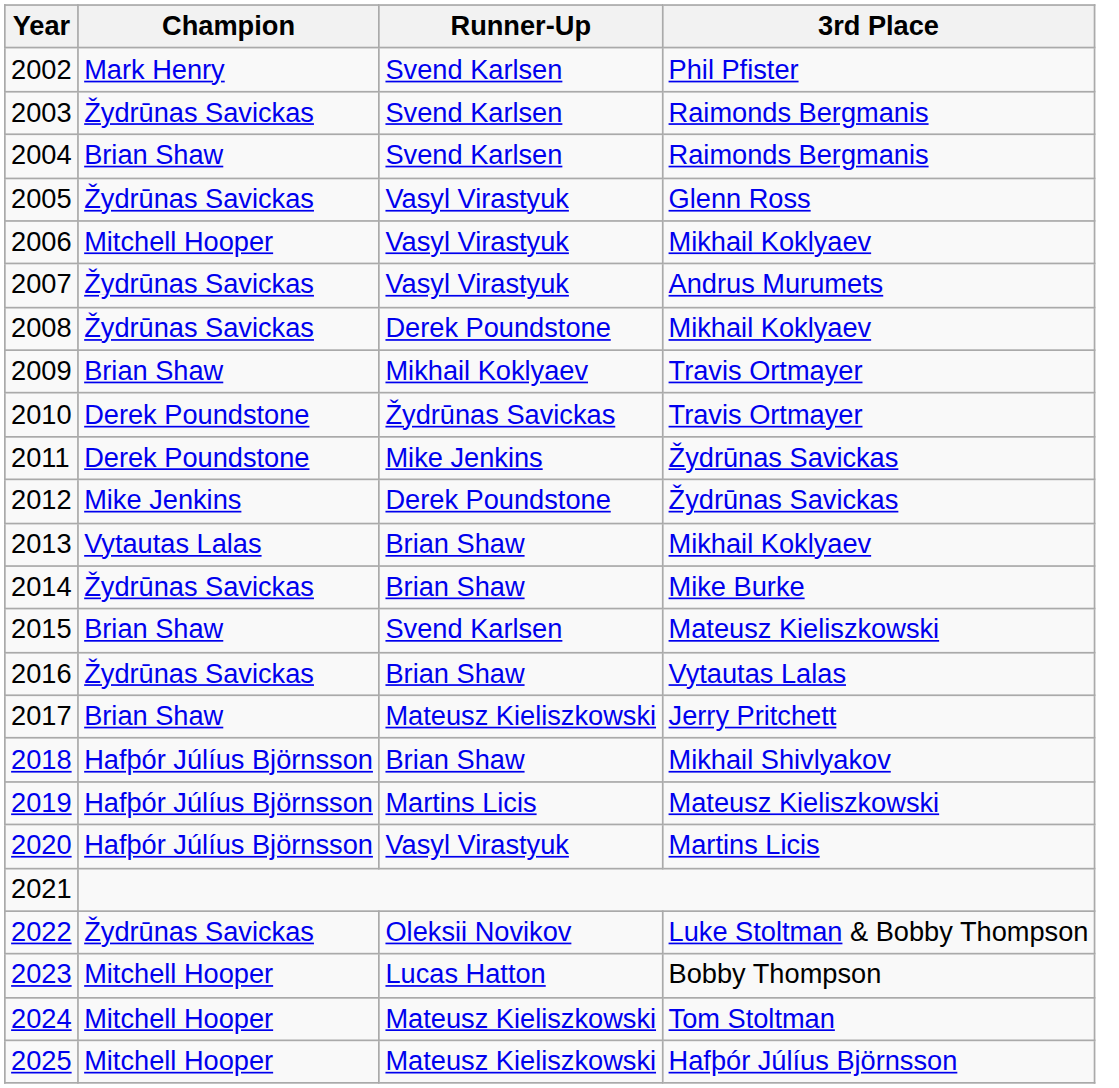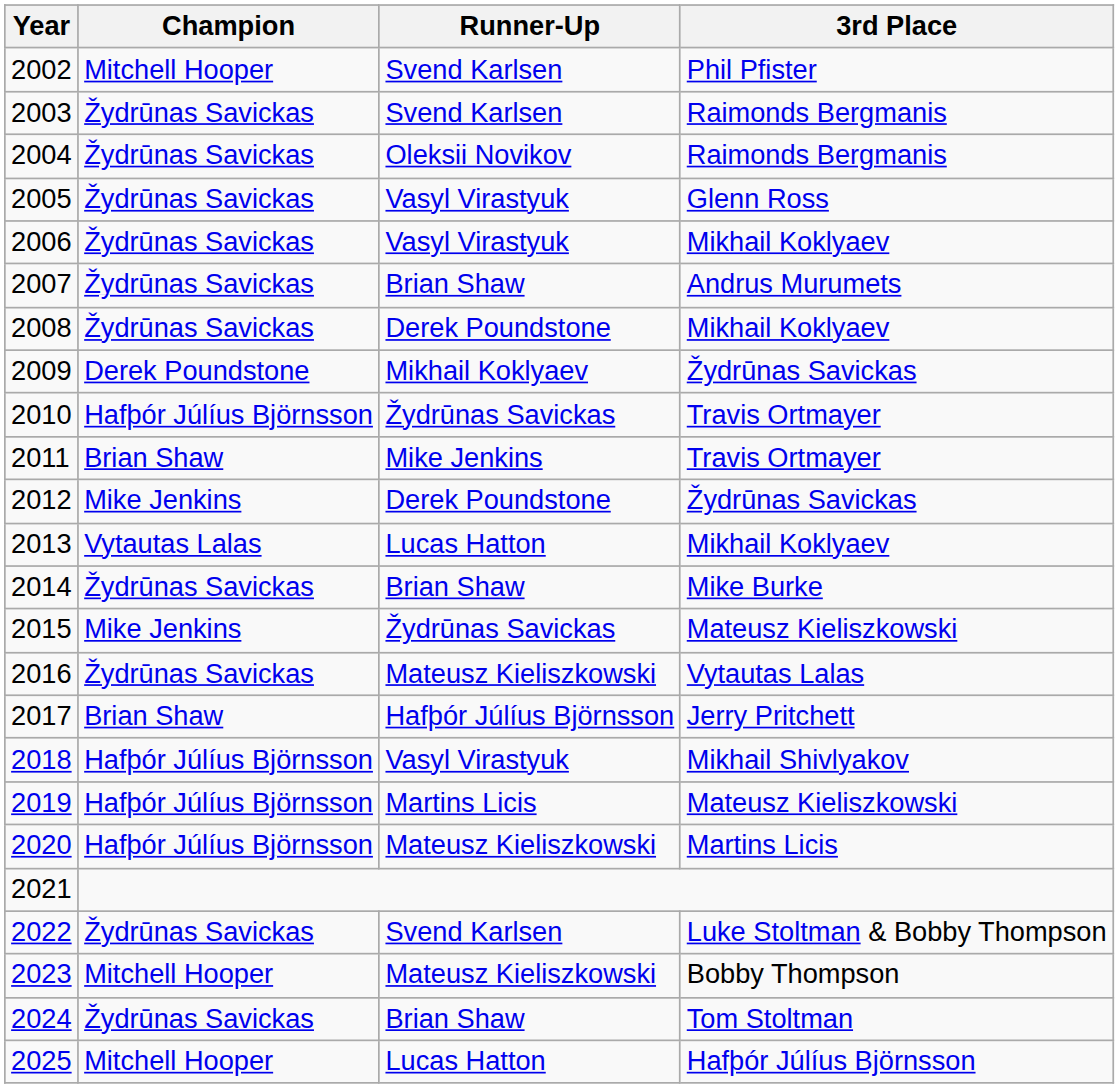(154, 69) Mark Henry -> (179, 69) Mitchell Hooper
(154, 155) Brian Shaw -> (199, 155) Žydrūnas Savickas
(474, 155) Svend Karlsen -> (478, 155) Oleksii Novikov
(179, 241) Mitchell Hooper -> (199, 241) Žydrūnas Savickas
(477, 285) Vasyl Virastyuk -> (455, 285) Brian Shaw
(154, 371) Brian Shaw -> (197, 371) Derek Poundstone
(766, 371) Travis Ortmayer -> (802, 371) Žydrūnas Savickas
(197, 414) Derek Poundstone -> (229, 414) Hafþór Júlíus Björnsson
(197, 457) Derek Poundstone -> (154, 457) Brian Shaw
(783, 457) Žydrūnas Savickas -> (784, 457) Travis Ortmayer
(455, 543) Brian Shaw -> (466, 543) Lucas Hatton
(154, 630) Brian Shaw -> (163, 630) Mike Jenkins
(474, 630) Svend Karlsen -> (500, 630) Žydrūnas Savickas
(455, 673) Brian Shaw -> (521, 673) Mateusz Kieliszkowski
(521, 716) Mateusz Kieliszkowski -> (530, 716) Hafþór Júlíus Björnsson
(455, 759) Brian Shaw -> (477, 759) Vasyl Virastyuk
(477, 845) Vasyl Virastyuk -> (521, 845) Mateusz Kieliszkowski
(478, 932) Oleksii Novikov -> (474, 932) Svend Karlsen
(466, 975) Lucas Hatton -> (521, 975) Mateusz Kieliszkowski
(179, 1018) Mitchell Hooper -> (199, 1018) Žydrūnas Savickas
(521, 1018) Mateusz Kieliszkowski -> (455, 1018) Brian Shaw
(521, 1061) Mateusz Kieliszkowski -> (466, 1061) Lucas Hatton
